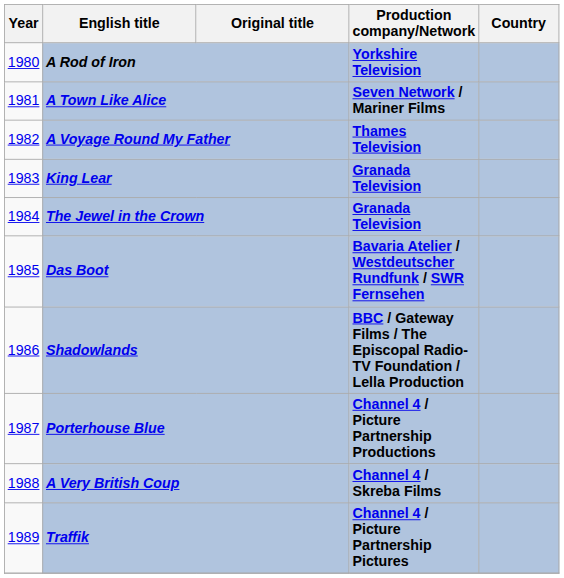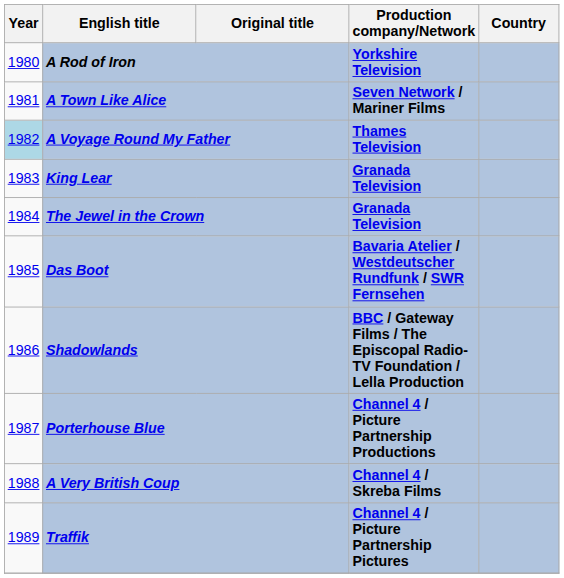(24, 139) no background -> (24, 139) lightblue background
